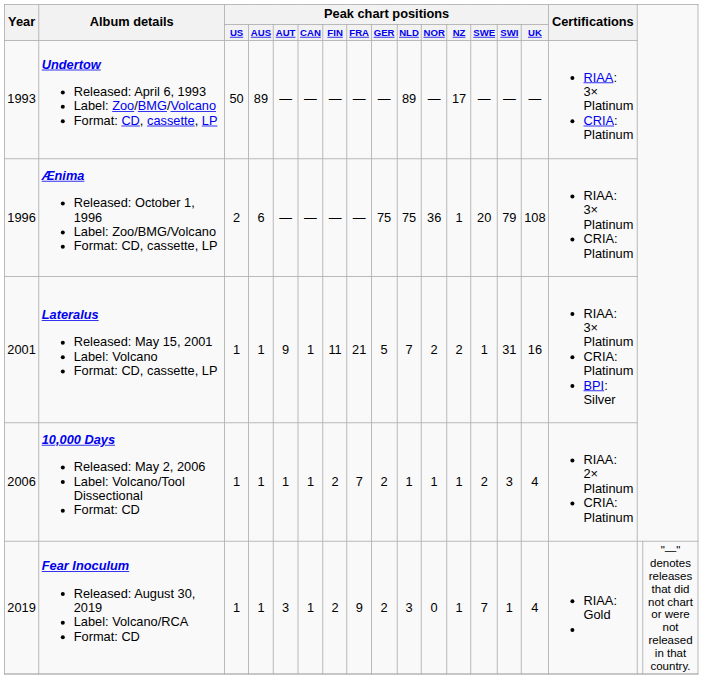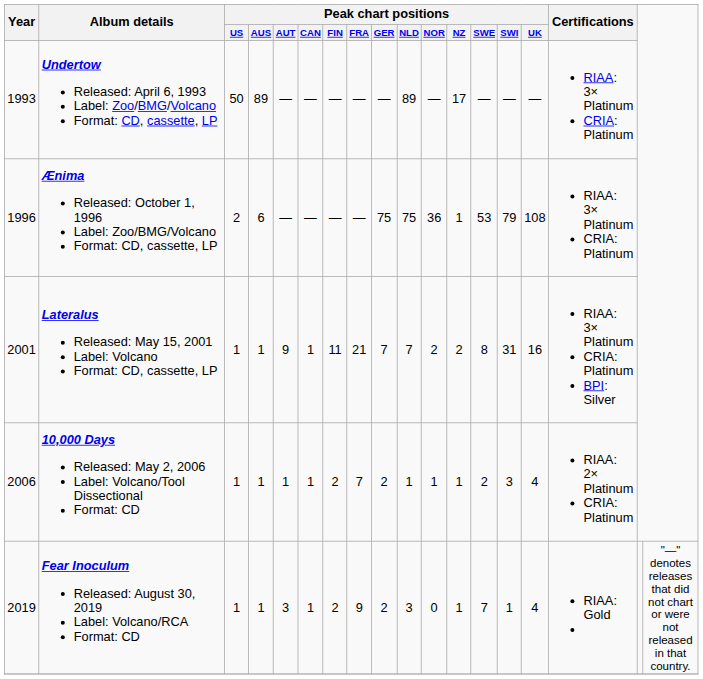(484, 217) 20 -> (484, 217) 53
(384, 349) 5 -> (384, 349) 7
(484, 349) 1 -> (484, 349) 8
